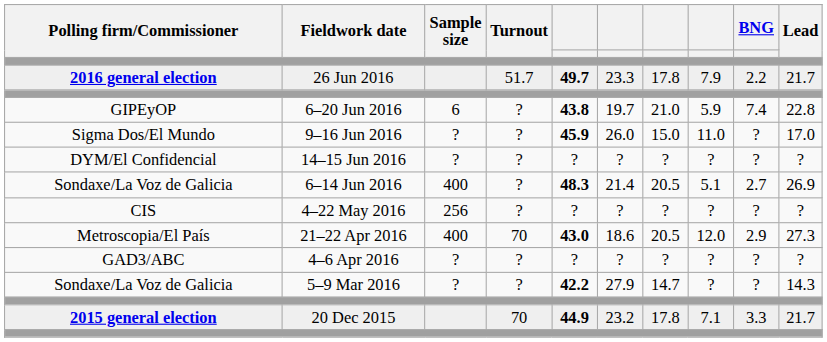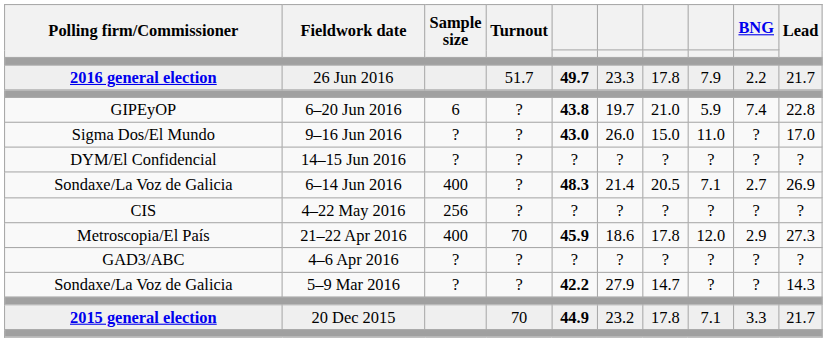(575, 135) 45.9 -> (575, 135) 43.0
(711, 185) 5.1 -> (711, 185) 7.1
(575, 234) 43.0 -> (575, 234) 45.9
(665, 234) 20.5 -> (665, 234) 17.8
